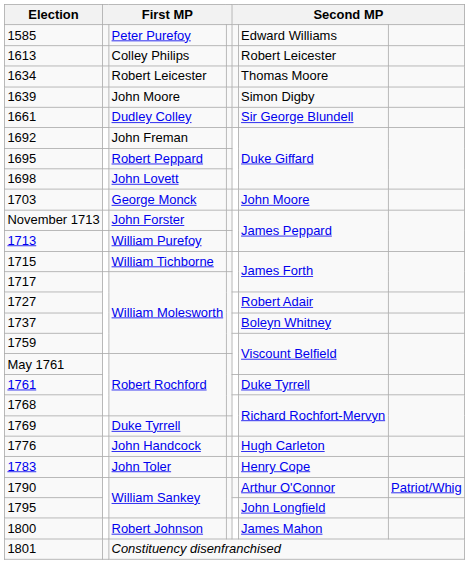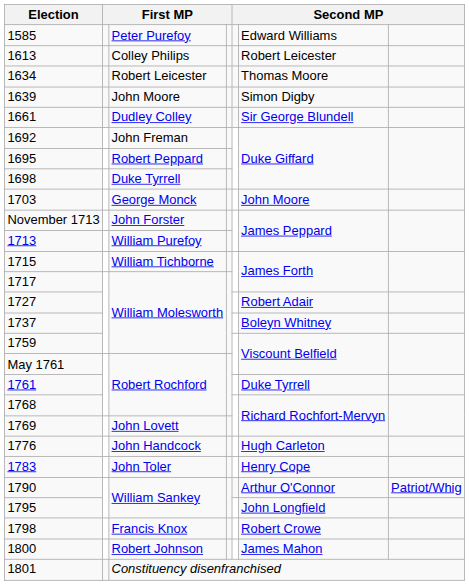(145, 179) John Lovett -> (146, 179) Duke Tyrrell
(146, 425) Duke Tyrrell -> (145, 425) John Lovett
+ row: (22, 528)
